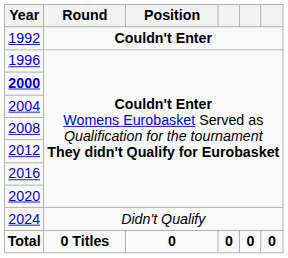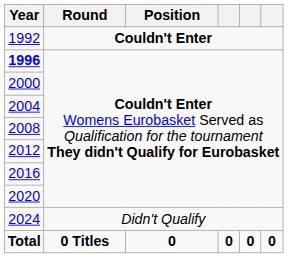(24, 60) normal -> (24, 60) bold
(24, 83) bold -> (24, 83) normal
